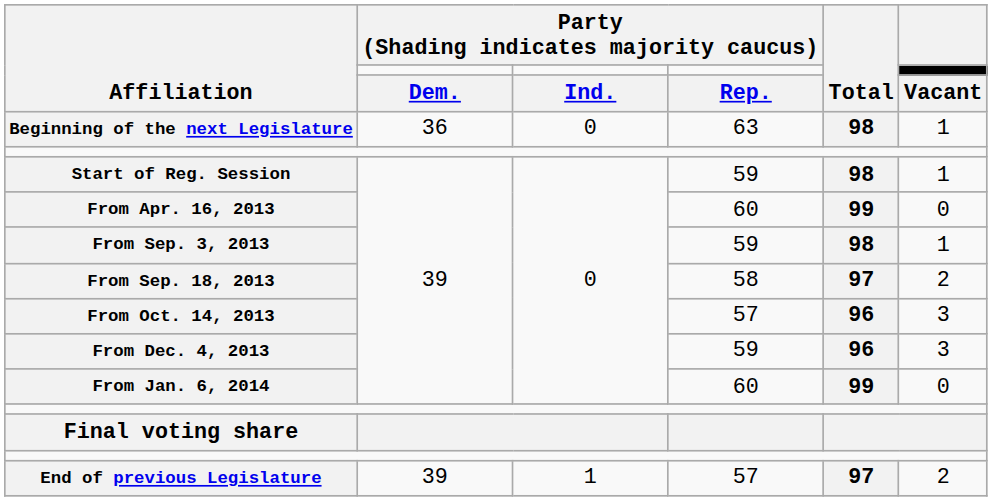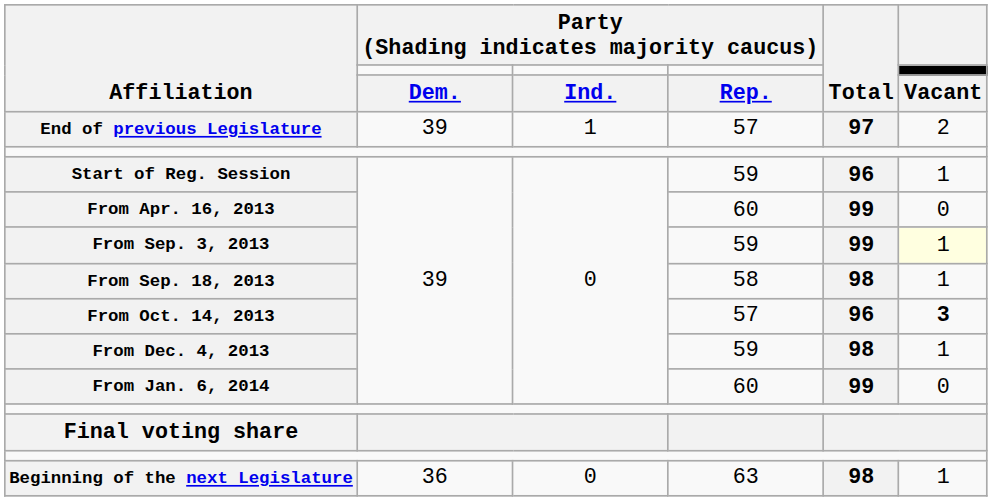rows swapped: (181, 478) <-> (181, 129)
(861, 174) 98 -> (861, 174) 96
(861, 245) 98 -> (861, 245) 99
(943, 245) no background -> (943, 245) lightyellow background
(861, 281) 97 -> (861, 281) 98
(943, 281) 2 -> (943, 281) 1
(943, 316) normal -> (943, 316) bold
(861, 351) 96 -> (861, 351) 98
(943, 351) 3 -> (943, 351) 1
